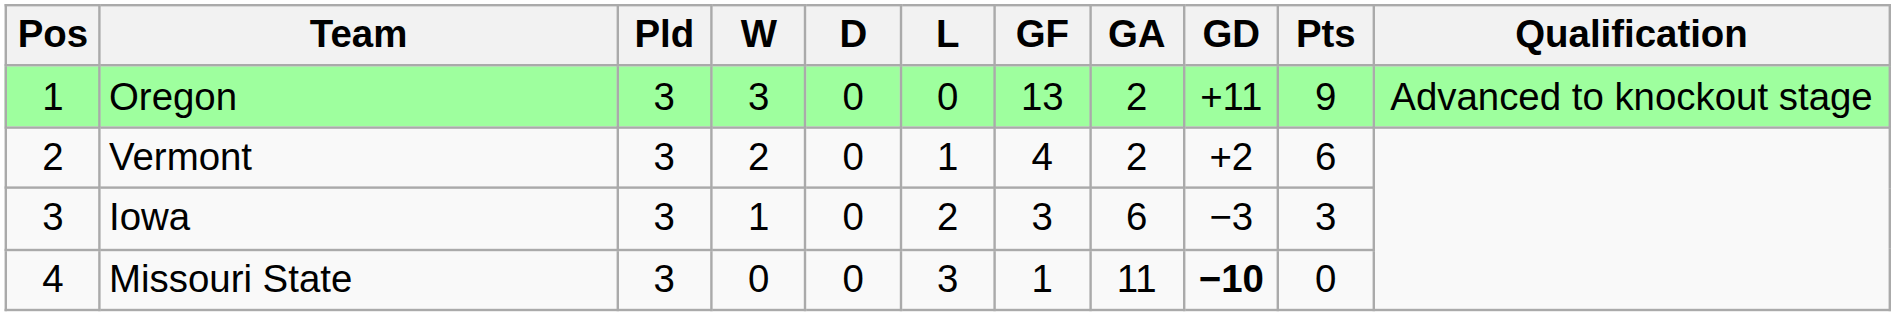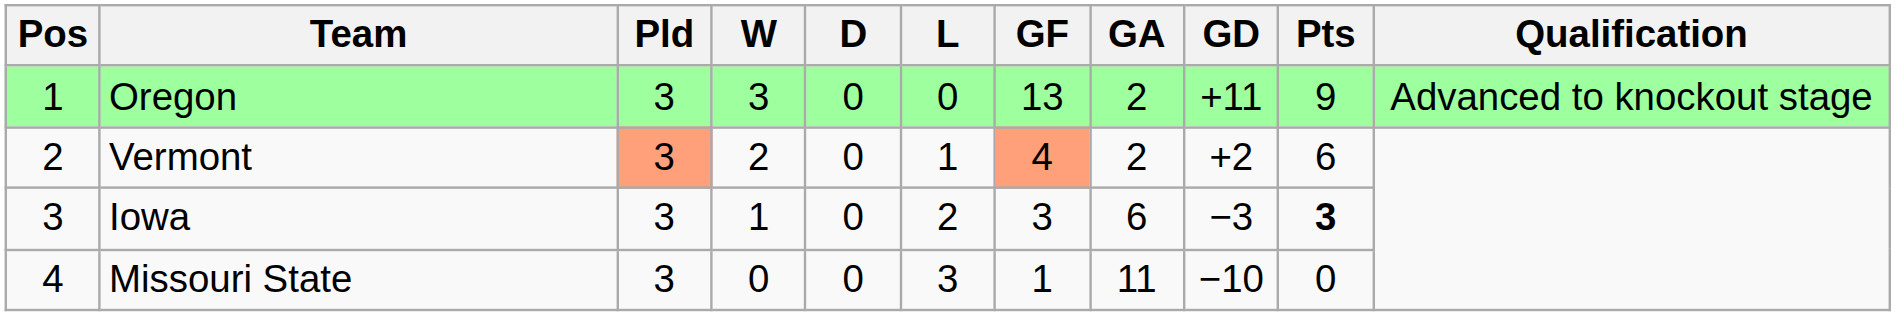(664, 156) no background -> (664, 156) lightsalmon background
(1042, 156) no background -> (1042, 156) lightsalmon background
(1326, 217) normal -> (1326, 217) bold
(1231, 278) bold -> (1231, 278) normal
